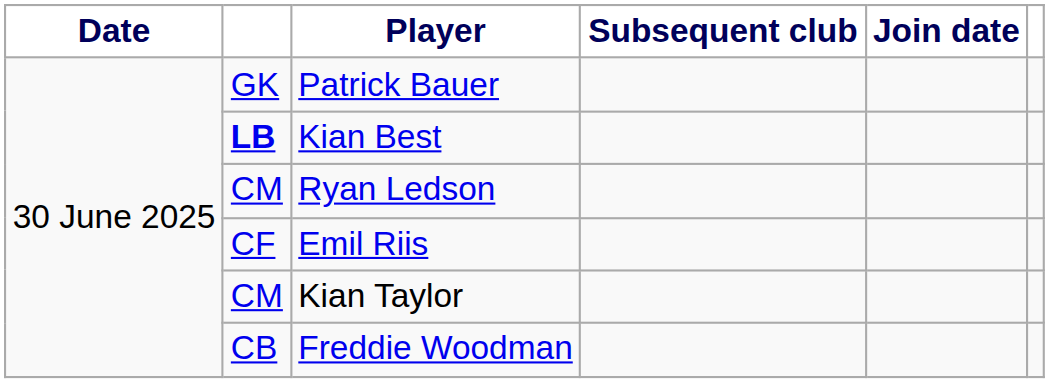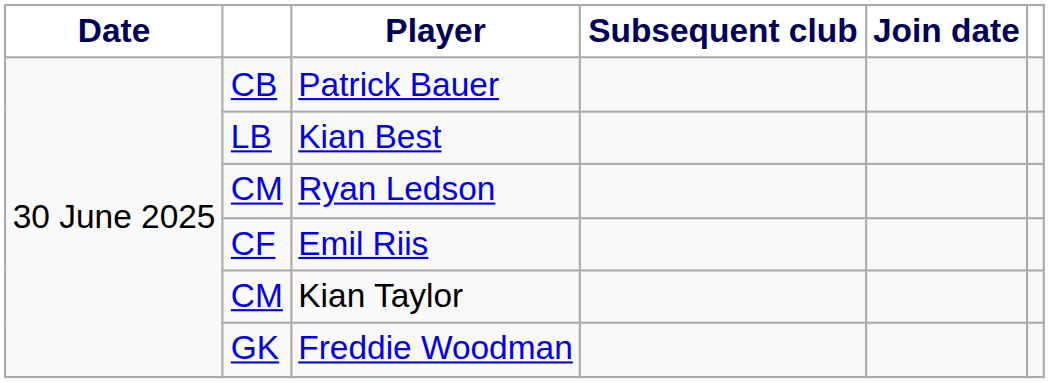(255, 84) GK -> (254, 84) CB
(253, 137) bold -> (251, 137) normal
(254, 349) CB -> (255, 349) GK
